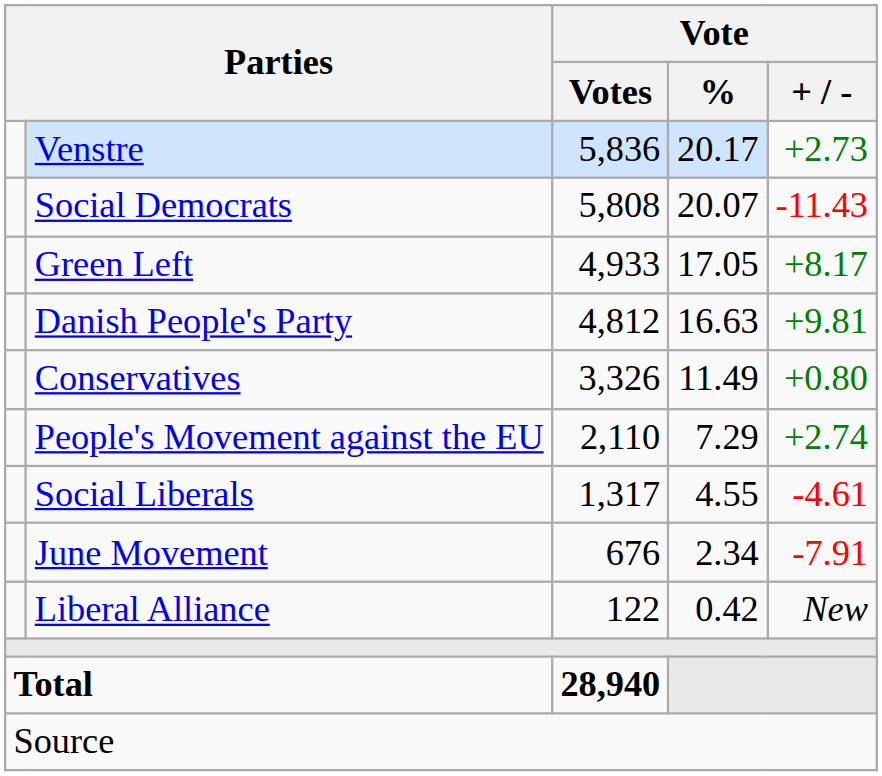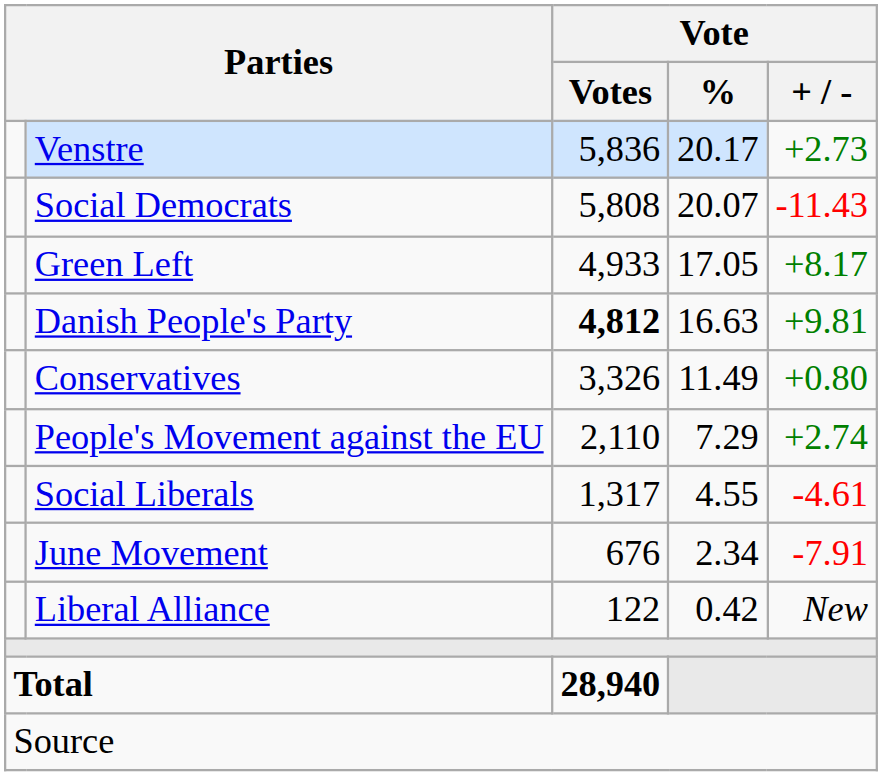(619, 321) normal -> (619, 321) bold
